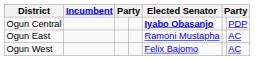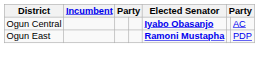(238, 23) PDP -> (239, 23) AC
(182, 36) normal -> (184, 36) bold
(235, 36) AC -> (242, 36) PDP
- row: (30, 49)
